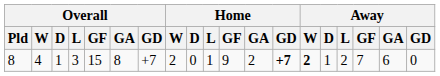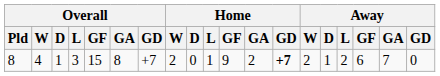(307, 60) bold -> (307, 60) normal
(360, 60) 7 -> (360, 60) 6
(386, 60) 6 -> (386, 60) 7
